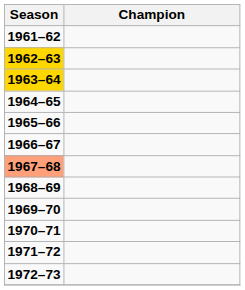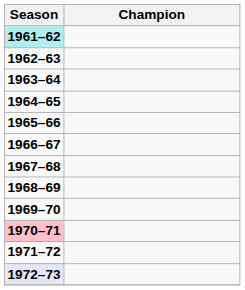(34, 36) no background -> (34, 36) paleturquoise background
(34, 58) gold background -> (34, 58) no background
(34, 79) gold background -> (34, 79) no background
(34, 166) lightsalmon background -> (34, 166) no background
(34, 230) no background -> (34, 230) pink background
(34, 274) no background -> (34, 274) lavender background
